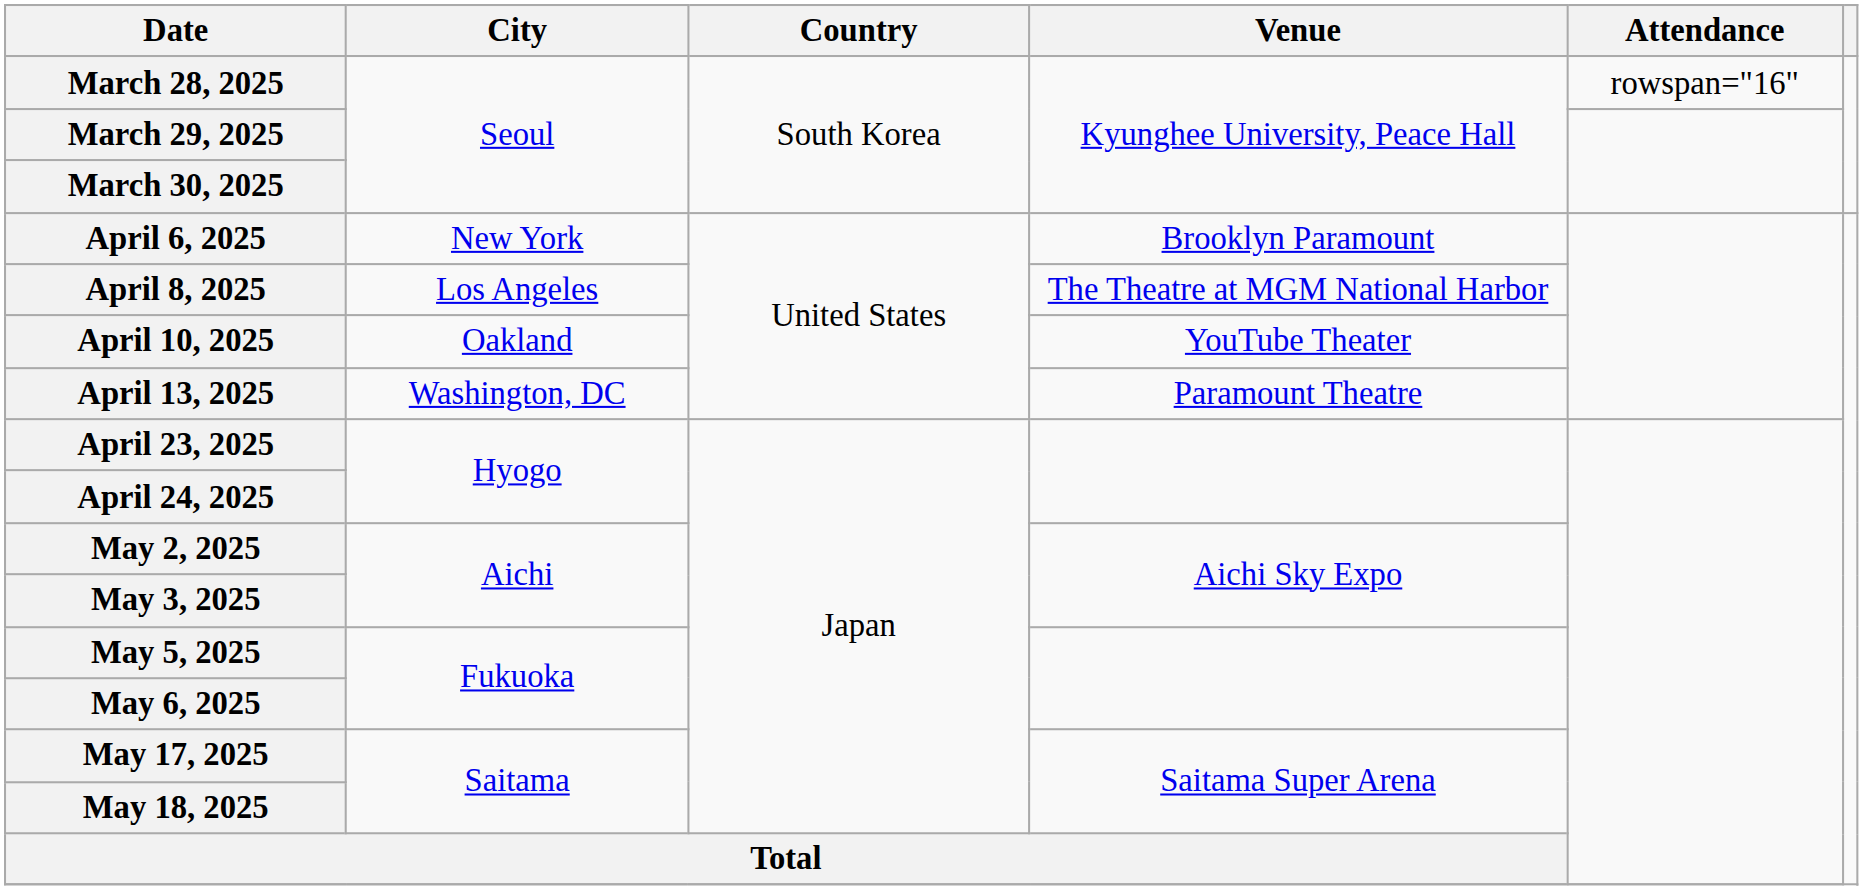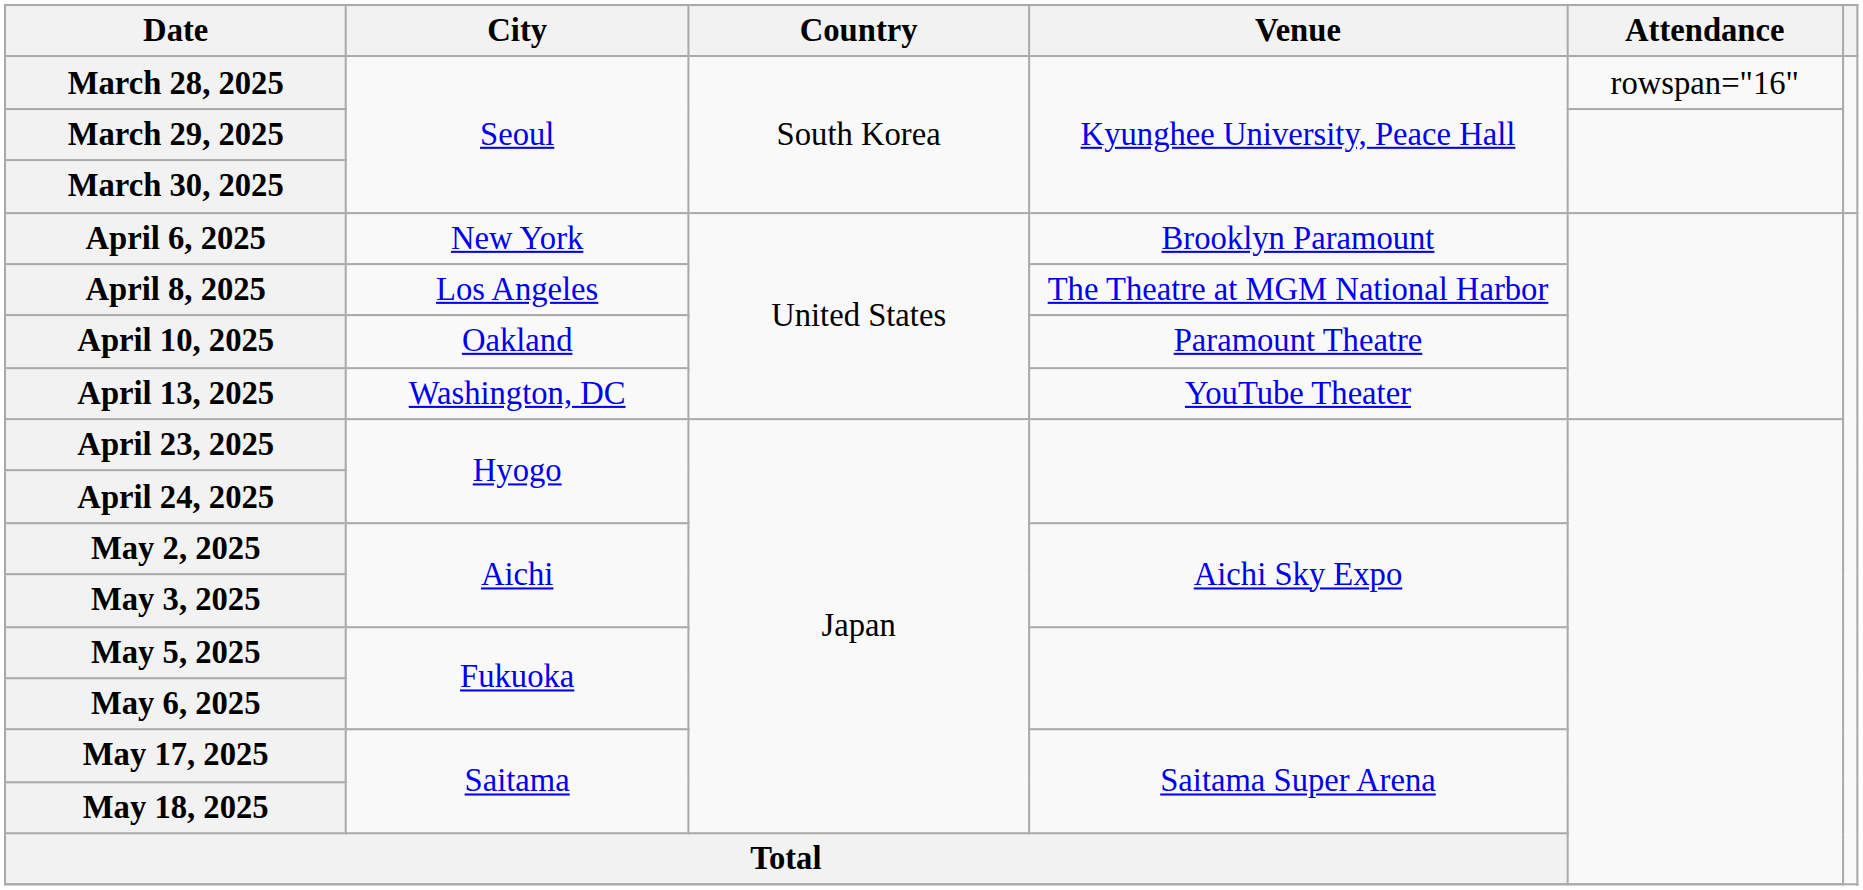(1298, 340) YouTube Theater -> (1298, 340) Paramount Theatre
(1298, 392) Paramount Theatre -> (1298, 392) YouTube Theater
